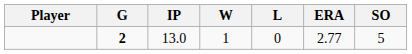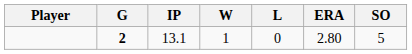(174, 37) 13.0 -> (174, 37) 13.1
(329, 37) 2.77 -> (329, 37) 2.80
